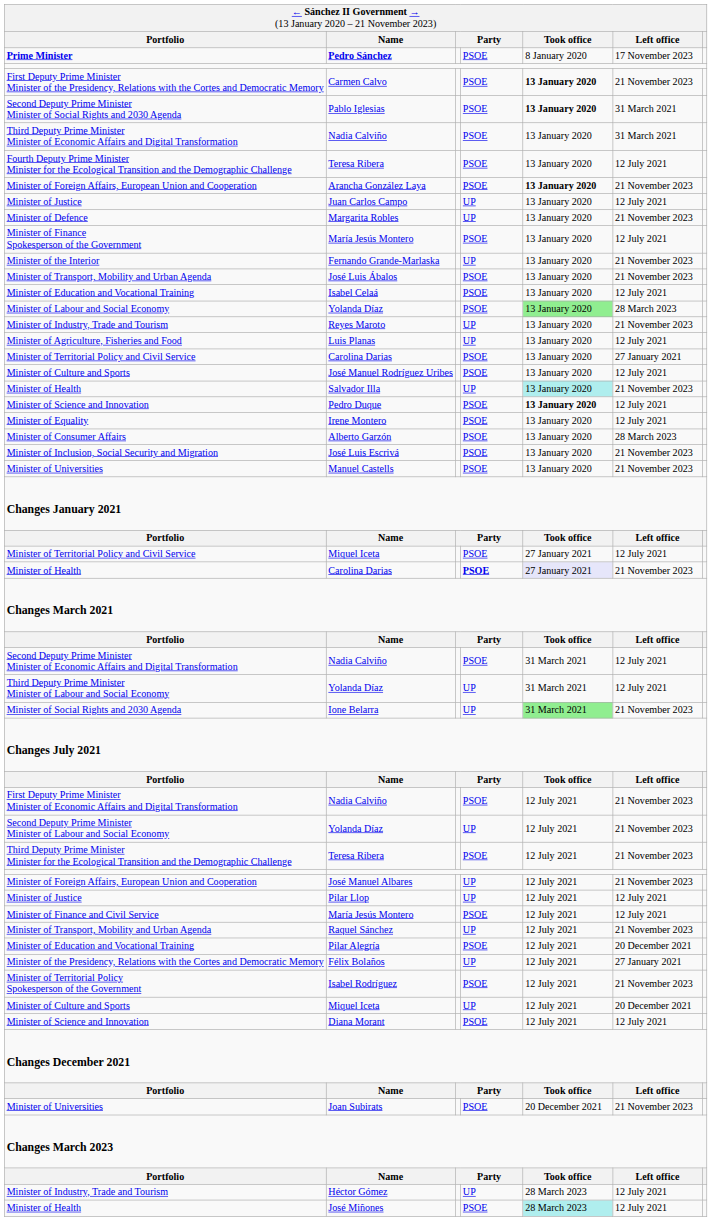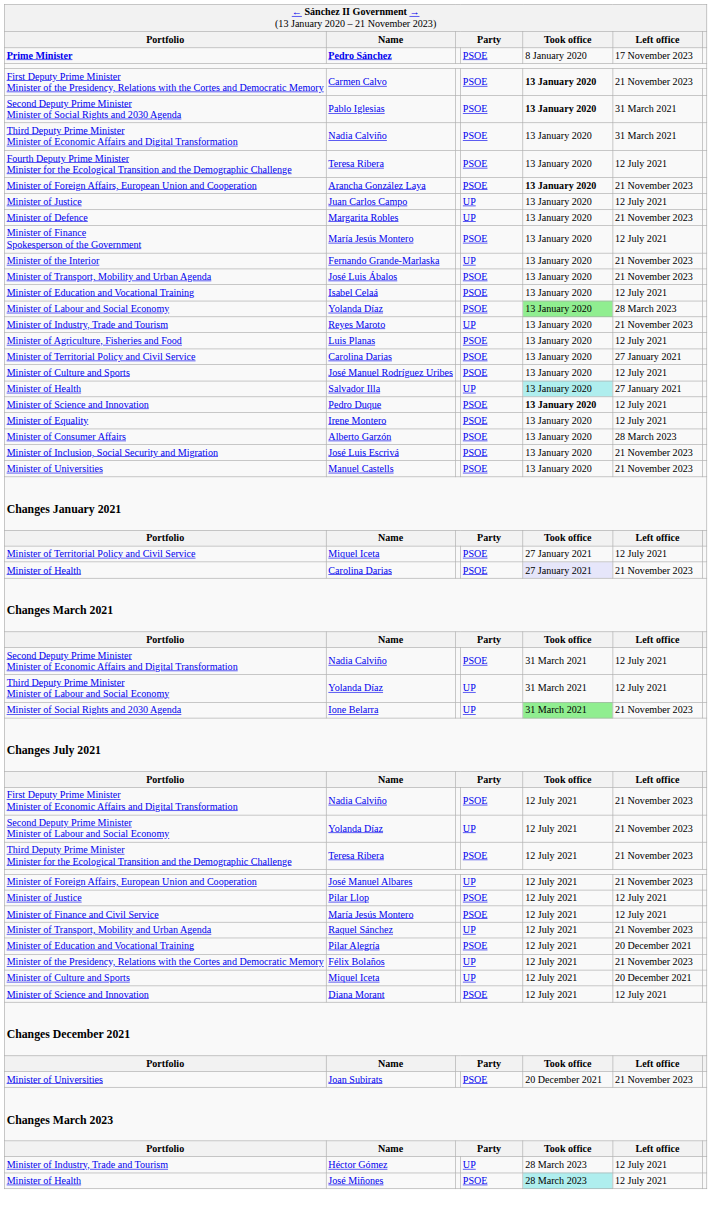(469, 340) UP -> (475, 340) PSOE
(654, 388) 21 November 2023 -> (648, 388) 27 January 2021
(476, 570) bold -> (475, 570) normal
(469, 898) UP -> (475, 898) PSOE
(648, 962) 27 January 2021 -> (654, 962) 21 November 2023
- row: (74, 983)
